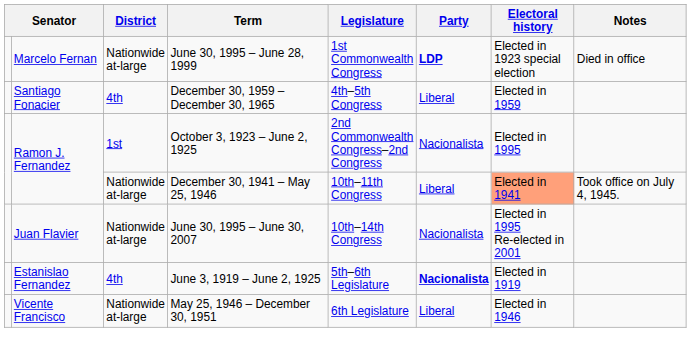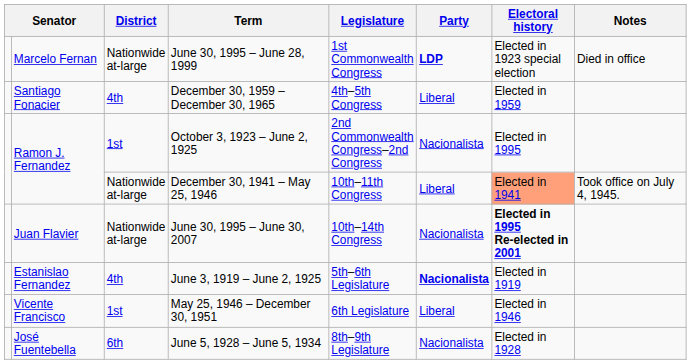(529, 234) normal -> (531, 234) bold
(136, 311) Nationwide at-large -> (115, 311) 1st
+ row: (246, 343)
